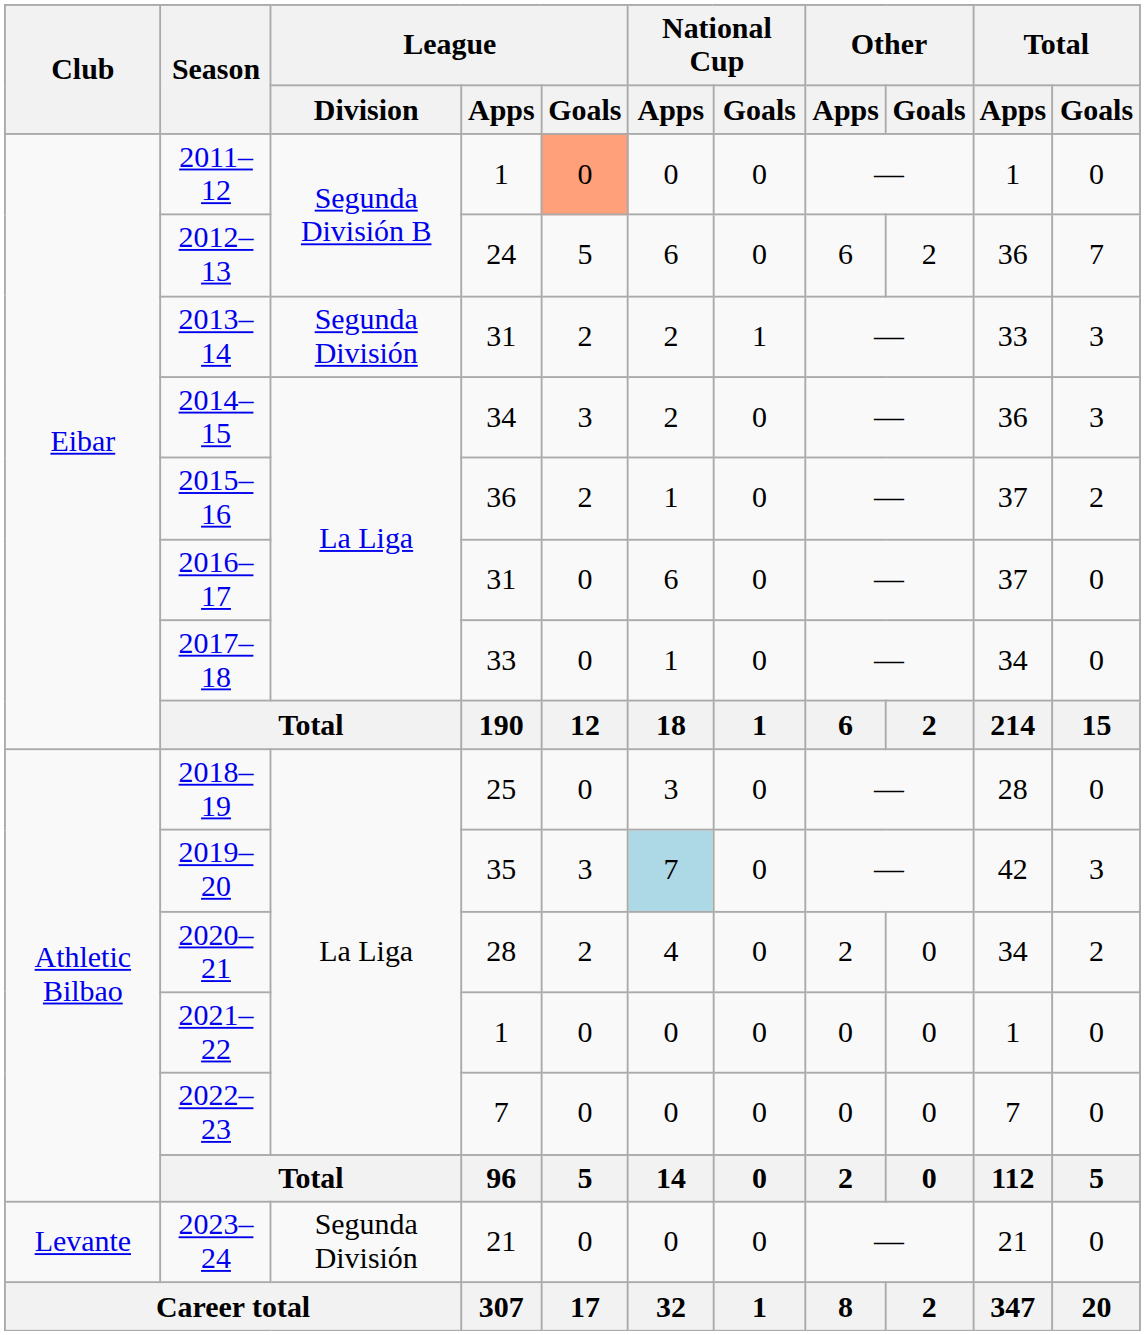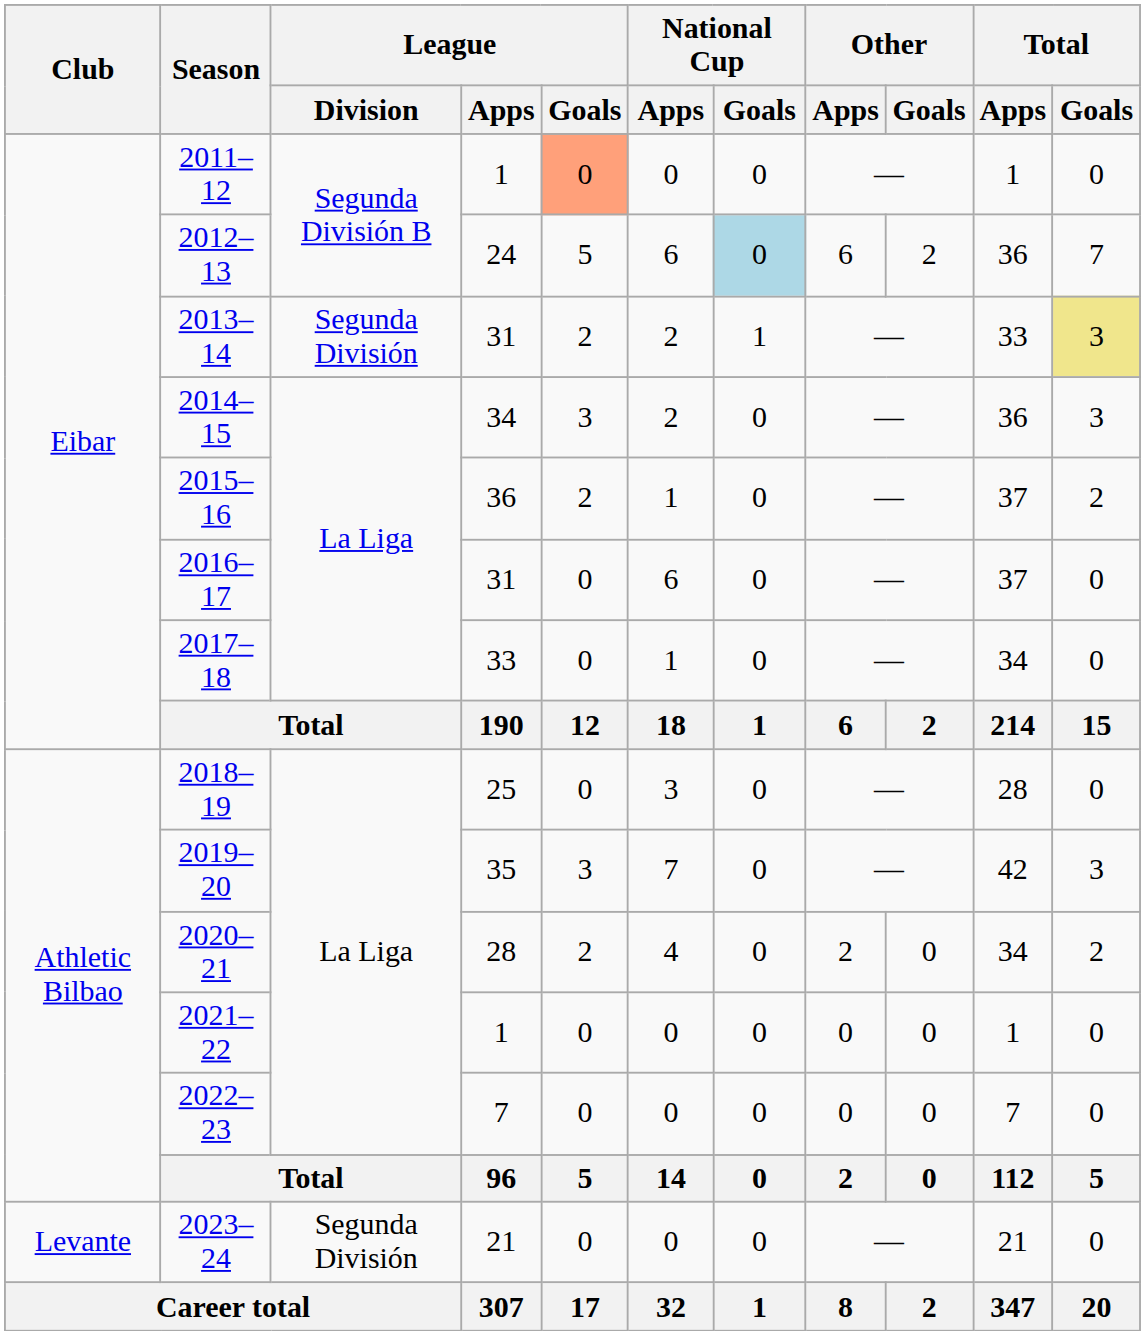(759, 254) no background -> (759, 254) lightblue background
(1096, 335) no background -> (1096, 335) khaki background
(671, 869) lightblue background -> (671, 869) no background
